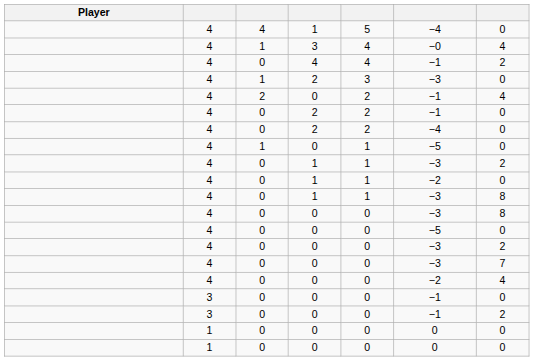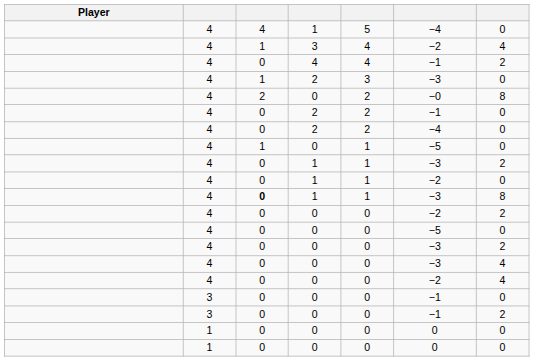(435, 46) −0 -> (435, 46) −2
(435, 96) −1 -> (435, 96) −0
(502, 96) 4 -> (502, 96) 8
(262, 197) normal -> (262, 197) bold
(435, 213) −3 -> (435, 213) −2
(502, 213) 8 -> (502, 213) 2
(502, 264) 7 -> (502, 264) 4
